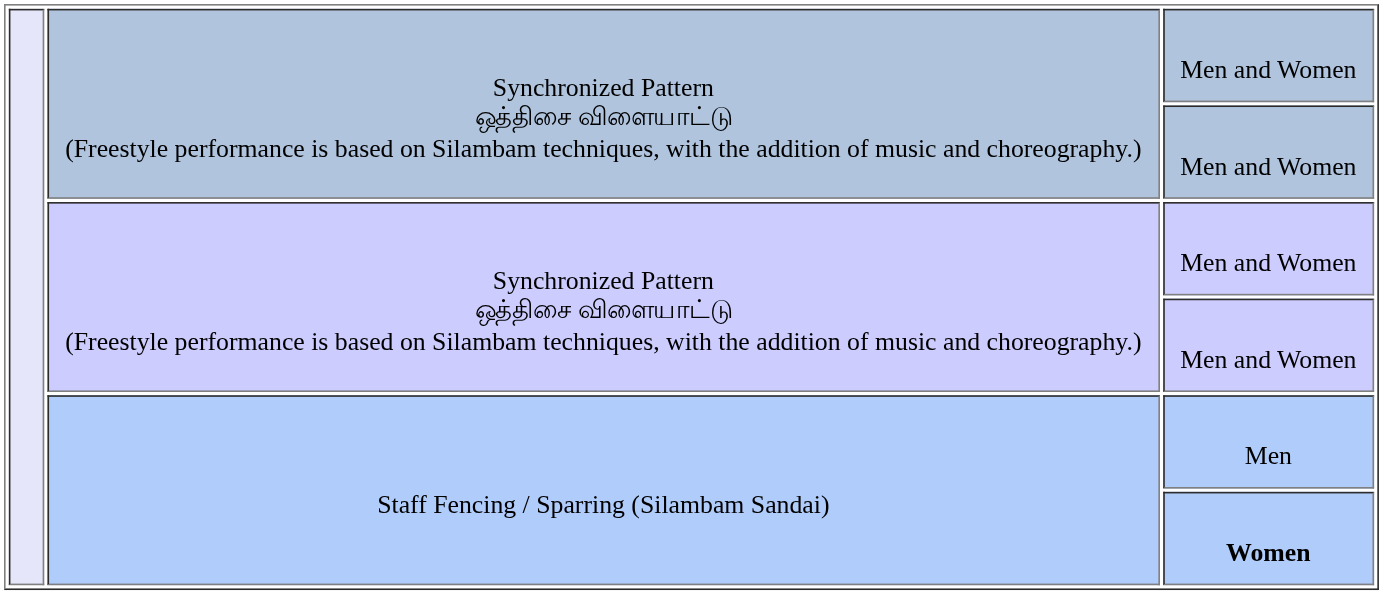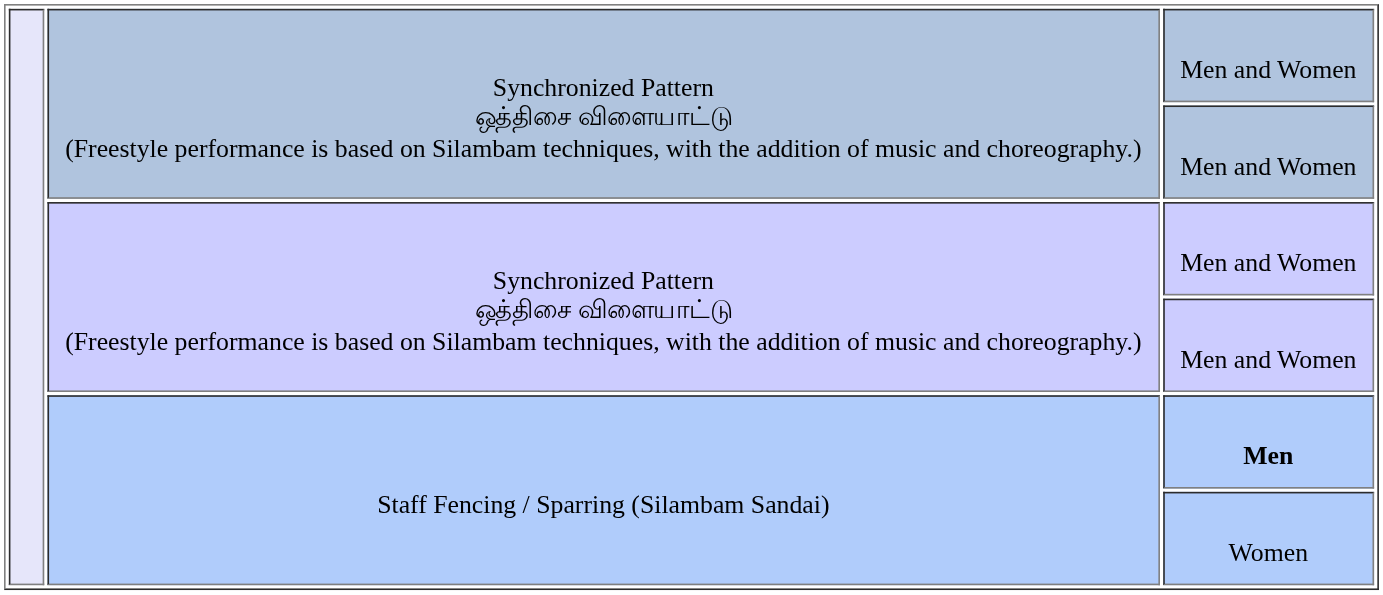(1268, 456) normal -> (1268, 456) bold
(1268, 552) bold -> (1268, 552) normal
